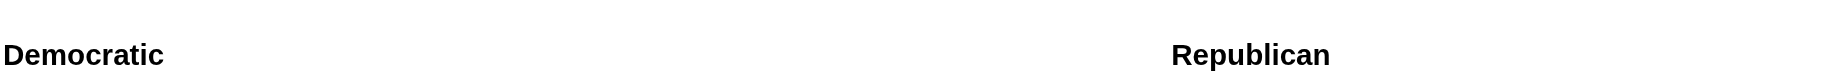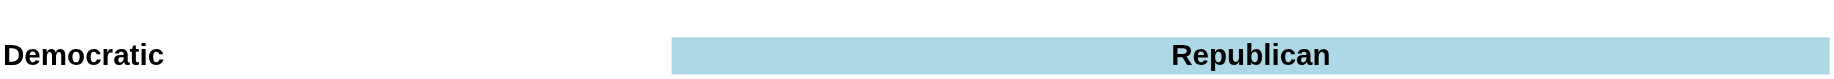(1251, 55) no background -> (1251, 55) lightblue background
